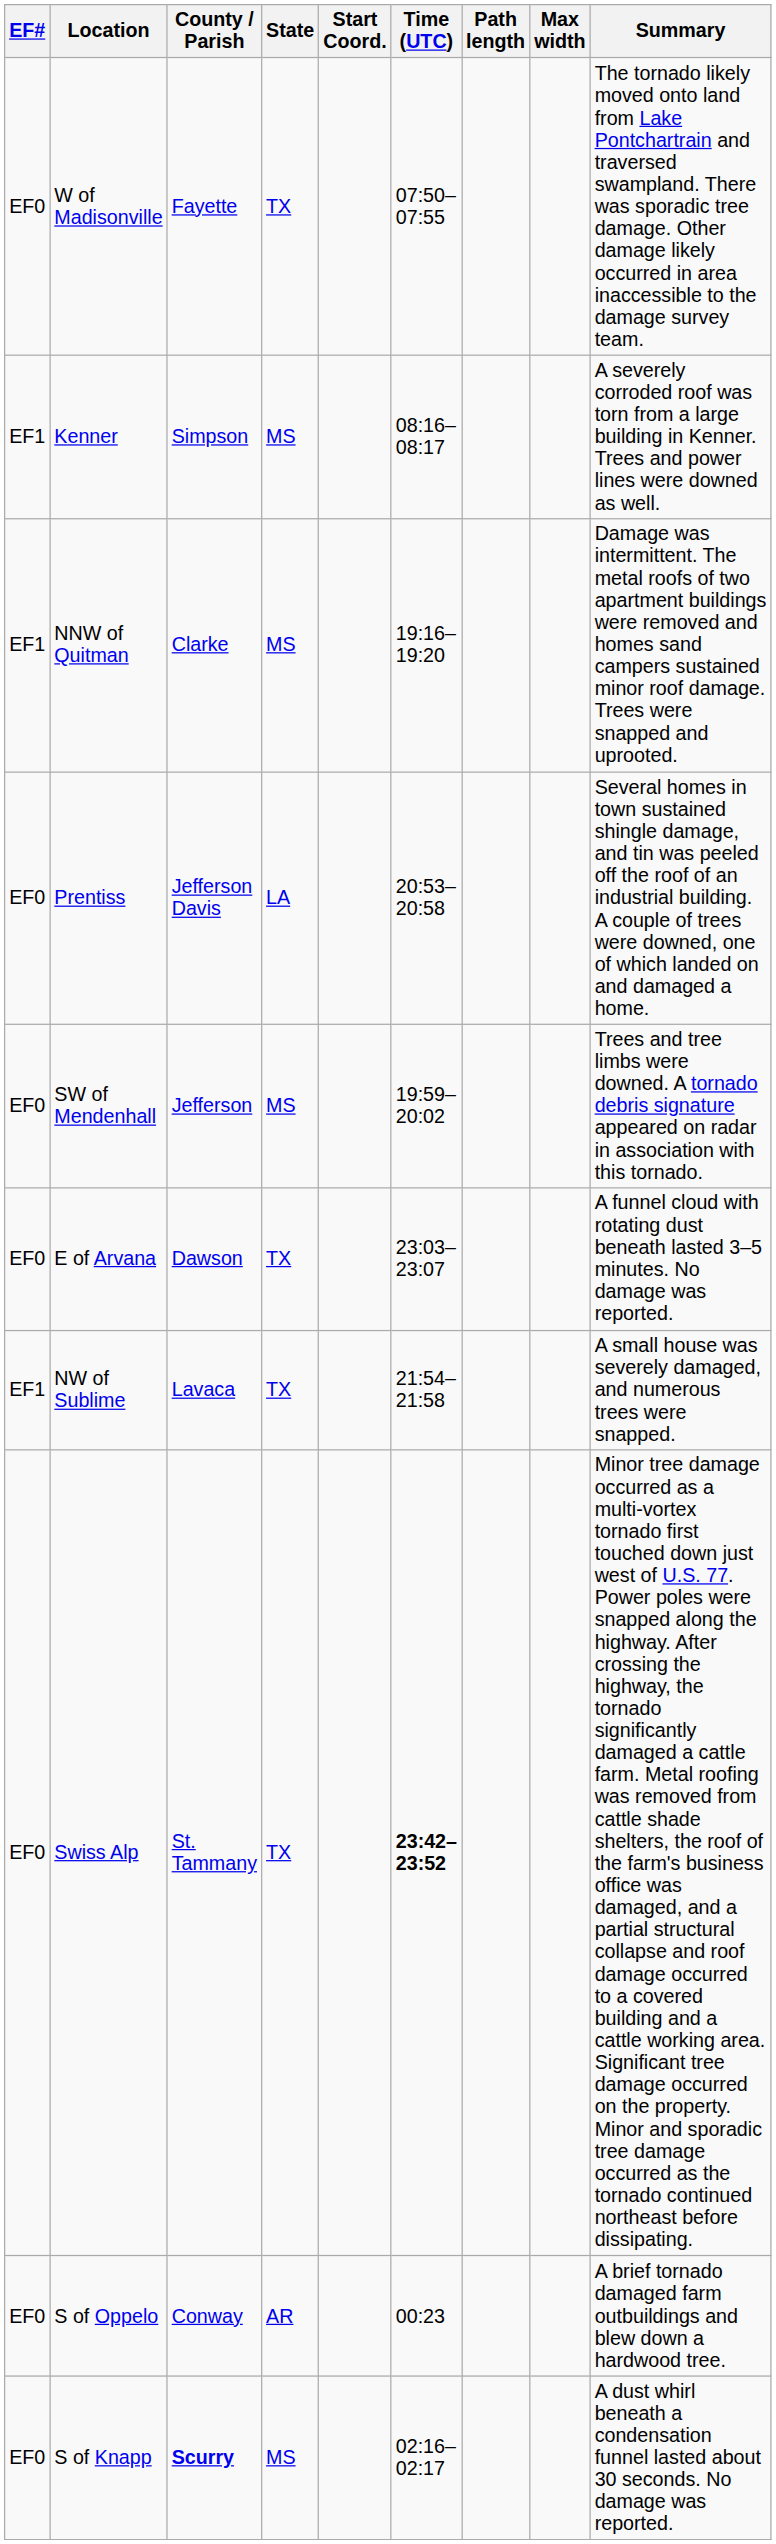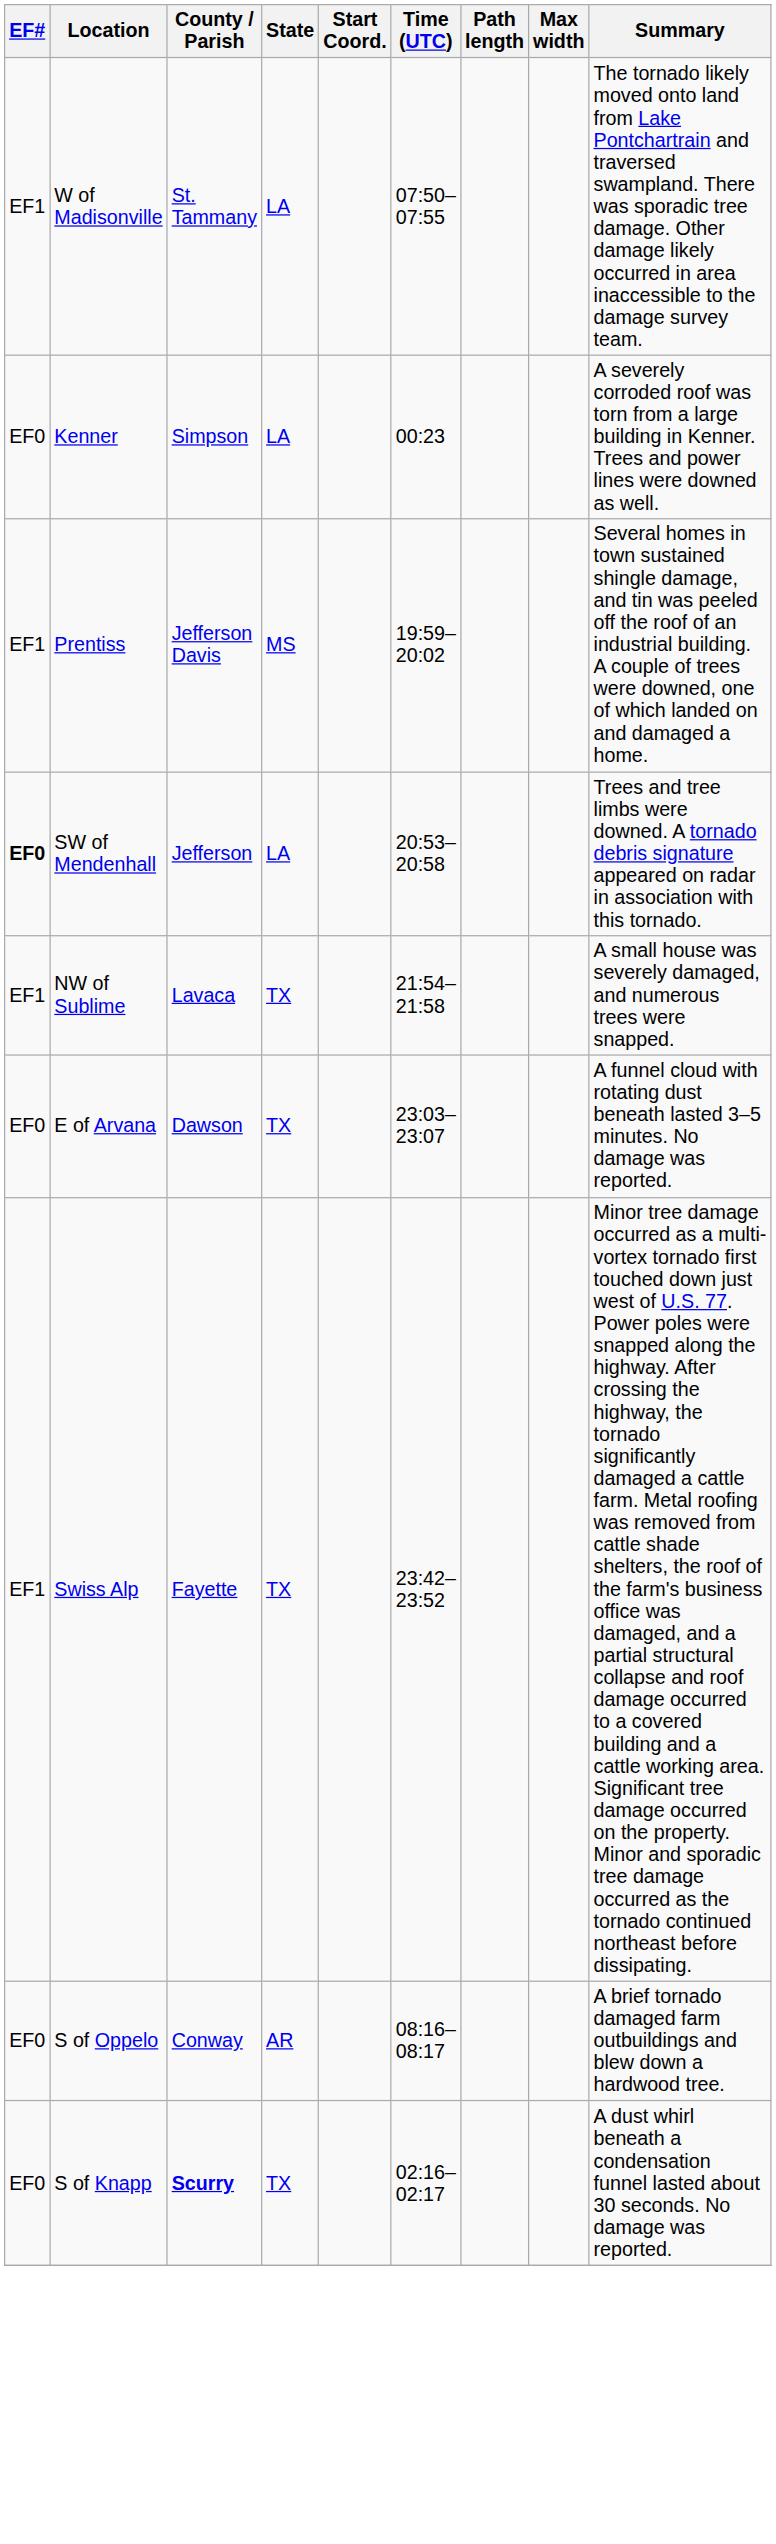(27, 206) EF0 -> (27, 206) EF1
(204, 206) Fayette -> (214, 206) St. Tammany
(279, 206) TX -> (278, 206) LA
(27, 436) EF1 -> (27, 436) EF0
(281, 436) MS -> (278, 436) LA
(426, 436) 08:16–08:17 -> (420, 436) 00:23
- row: (92, 645)
(27, 897) EF0 -> (27, 645) EF1
(278, 897) LA -> (281, 645) MS
(426, 897) 20:53–20:58 -> (426, 645) 19:59–20:02
(27, 1106) normal -> (27, 853) bold
(281, 1106) MS -> (278, 853) LA
(426, 1106) 19:59–20:02 -> (426, 853) 20:53–20:58
rows swapped: (90, 1389) <-> (105, 1259)
(27, 1852) EF0 -> (27, 1589) EF1
(214, 1852) St. Tammany -> (204, 1589) Fayette
(426, 1852) bold -> (426, 1589) normal
(420, 2315) 00:23 -> (426, 2040) 08:16–08:17
(281, 2457) MS -> (279, 2182) TX
